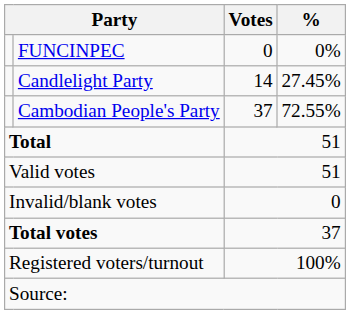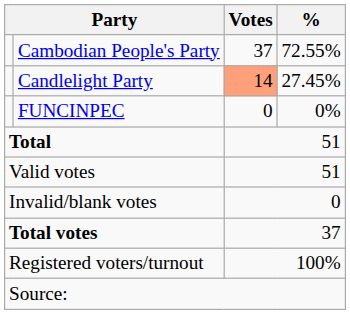rows swapped: (119, 111) <-> (71, 50)
(263, 80) no background -> (263, 80) lightsalmon background
